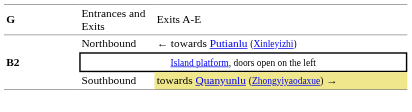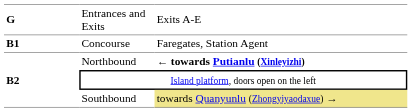+ row: (106, 43)
(227, 43) normal -> (231, 61) bold
